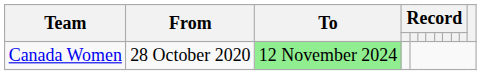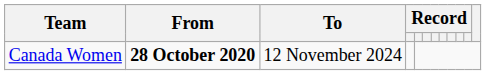(190, 55) normal -> (193, 55) bold
(328, 55) lightgreen background -> (333, 55) no background
